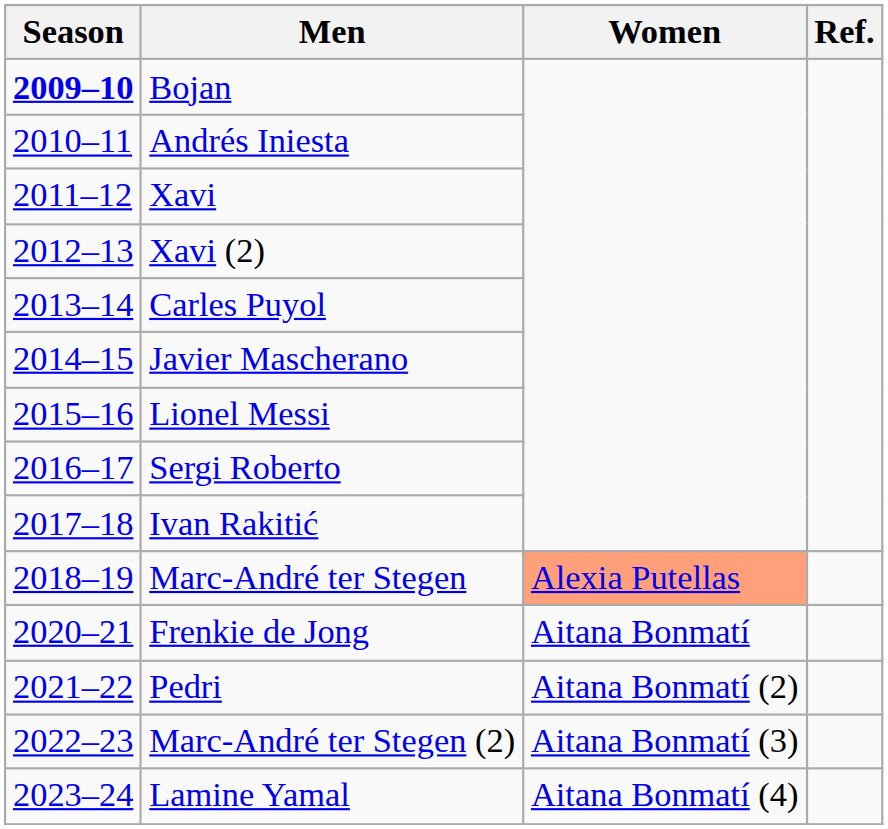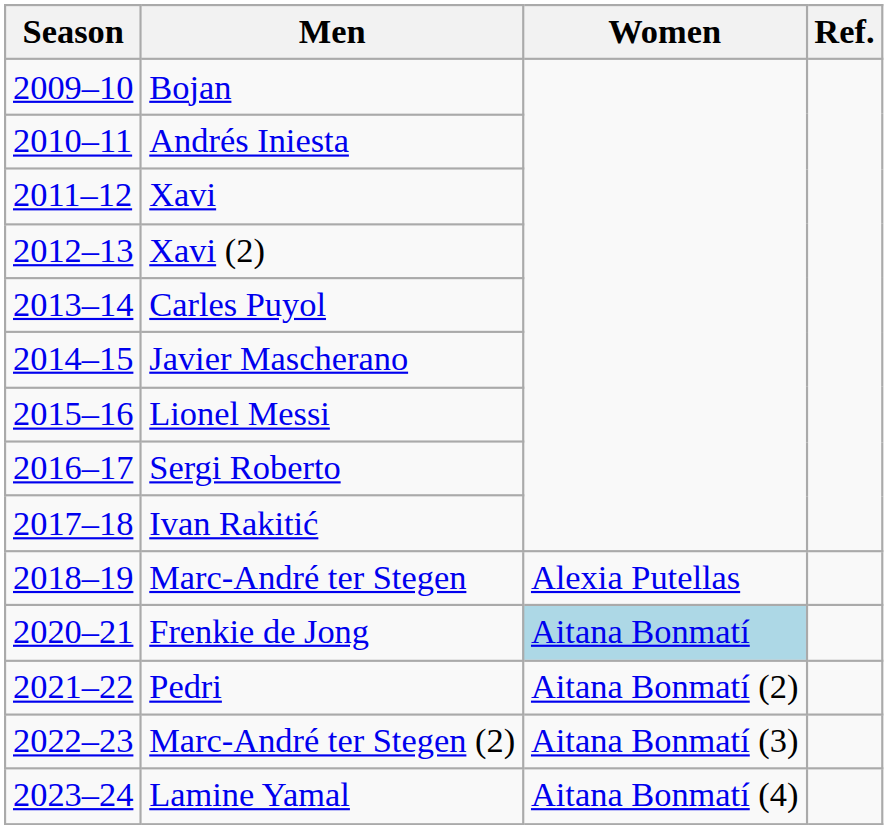(73, 86) bold -> (73, 86) normal
(636, 577) lightsalmon background -> (636, 577) no background
(640, 631) no background -> (640, 631) lightblue background
